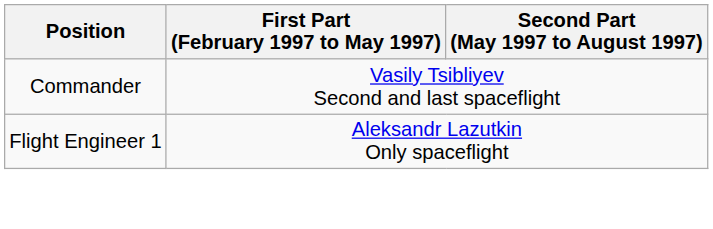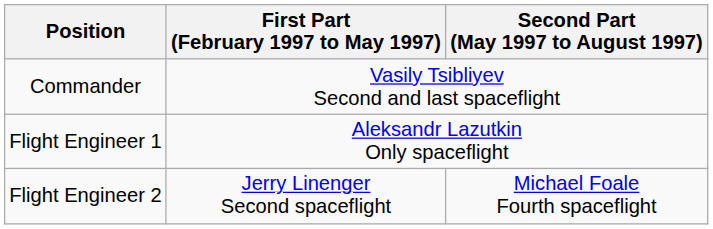+ row: (85, 195)
